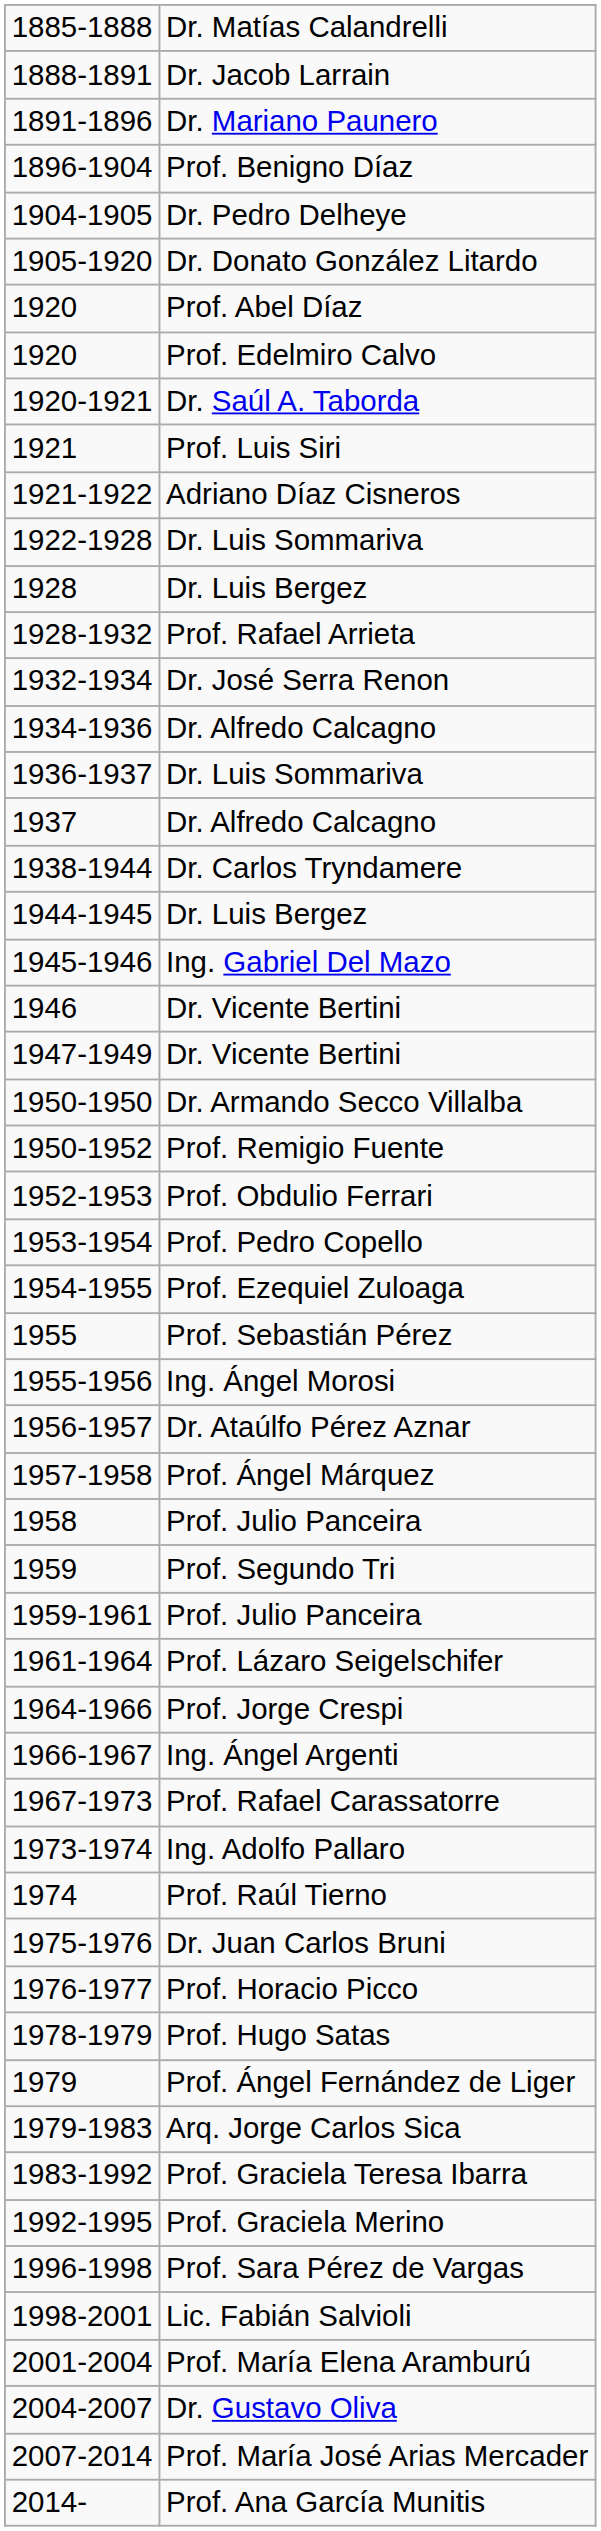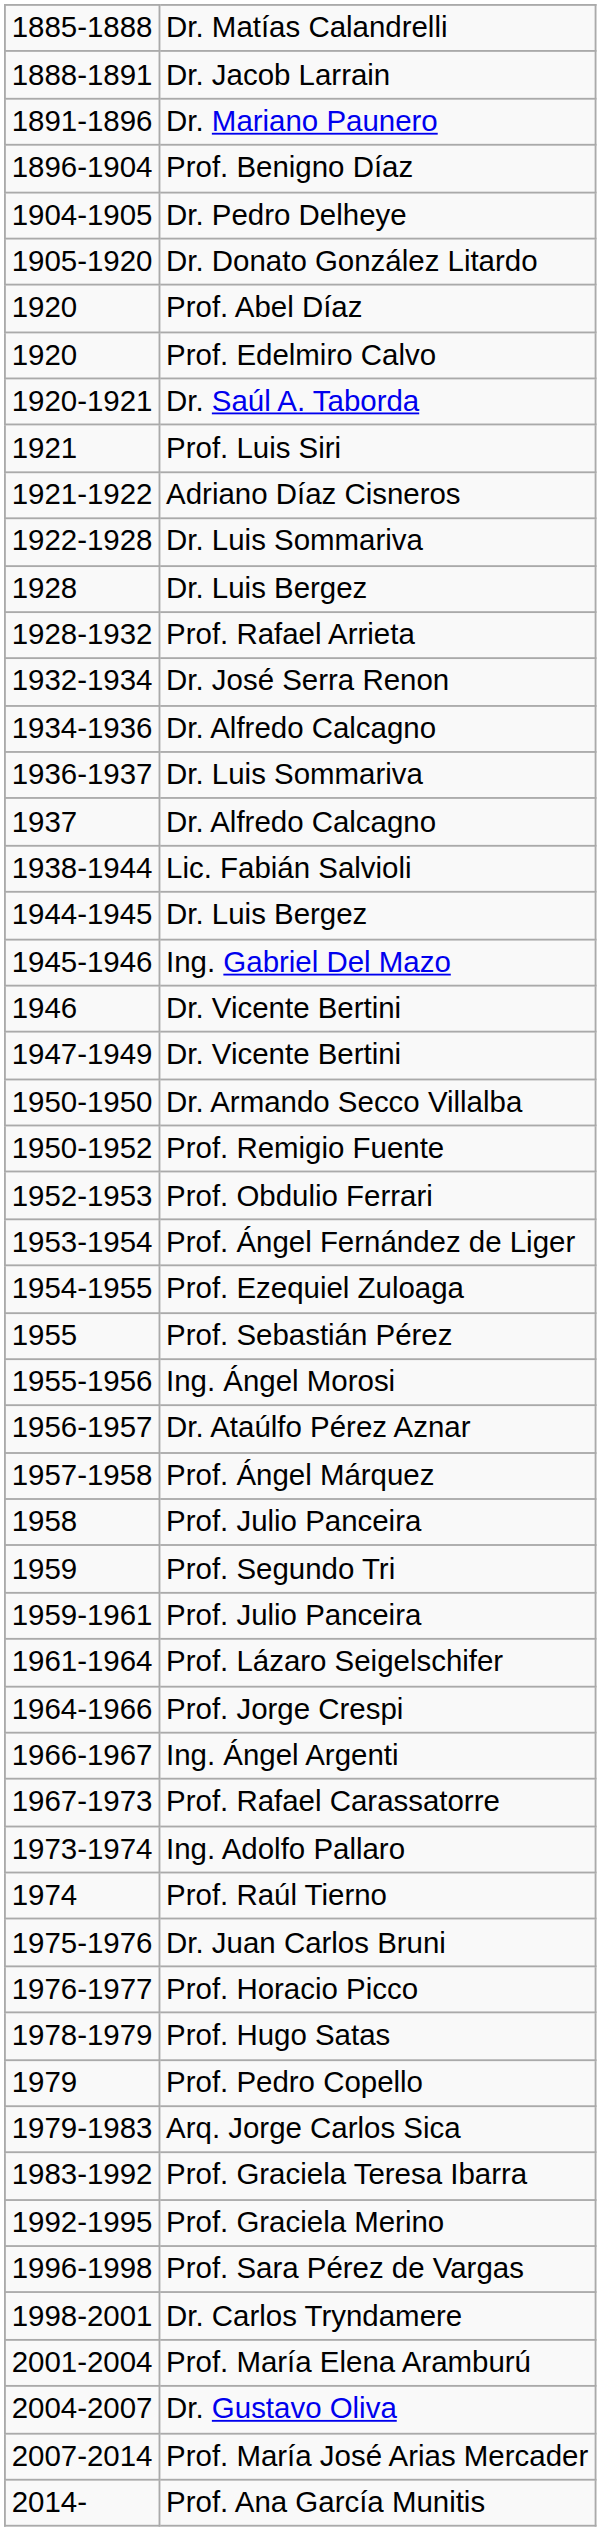(314, 868) Dr. Carlos Tryndamere -> (289, 868) Lic. Fabián Salvioli
(295, 1241) Prof. Pedro Copello -> (371, 1241) Prof. Ángel Fernández de Liger
(371, 2082) Prof. Ángel Fernández de Liger -> (295, 2082) Prof. Pedro Copello
(289, 2315) Lic. Fabián Salvioli -> (314, 2315) Dr. Carlos Tryndamere
